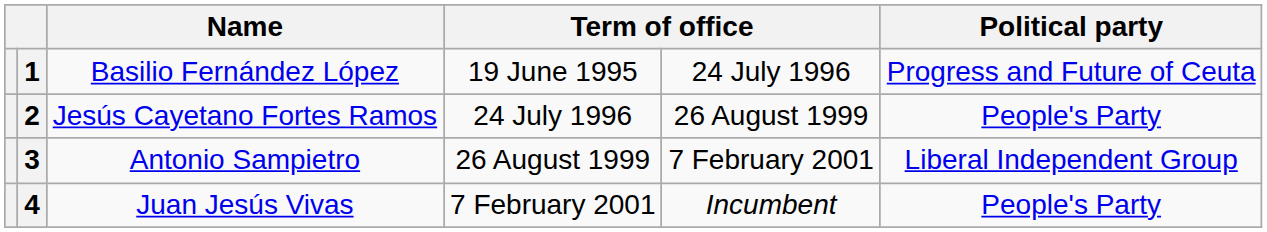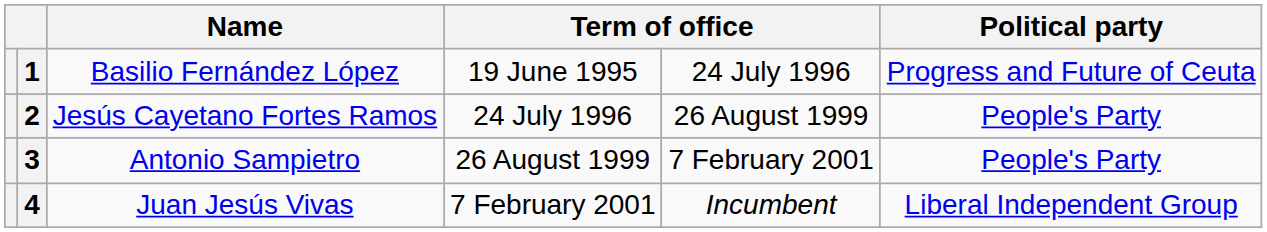(1071, 159) Liberal Independent Group -> (1071, 159) People's Party
(1071, 204) People's Party -> (1071, 204) Liberal Independent Group
